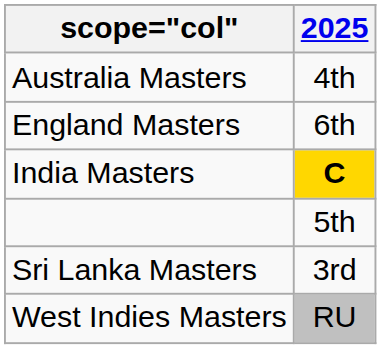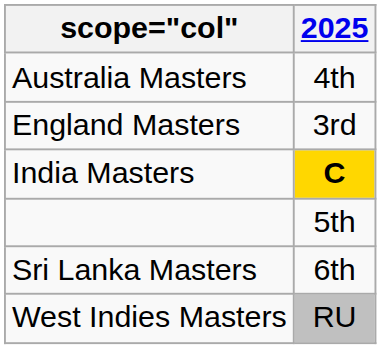(335, 125) 6th -> (335, 125) 3rd
(335, 269) 3rd -> (335, 269) 6th
